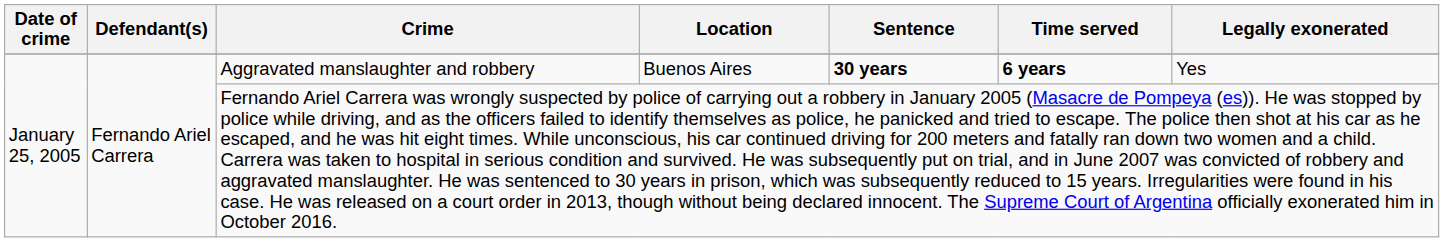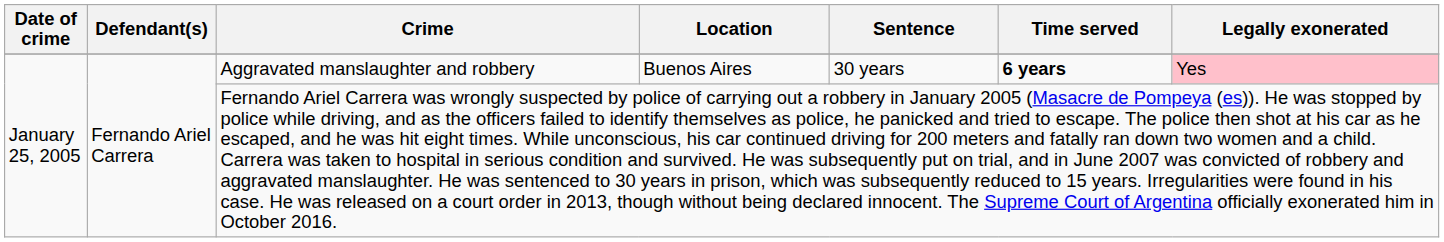(871, 68) bold -> (869, 68) normal
(1191, 68) no background -> (1191, 68) pink background
